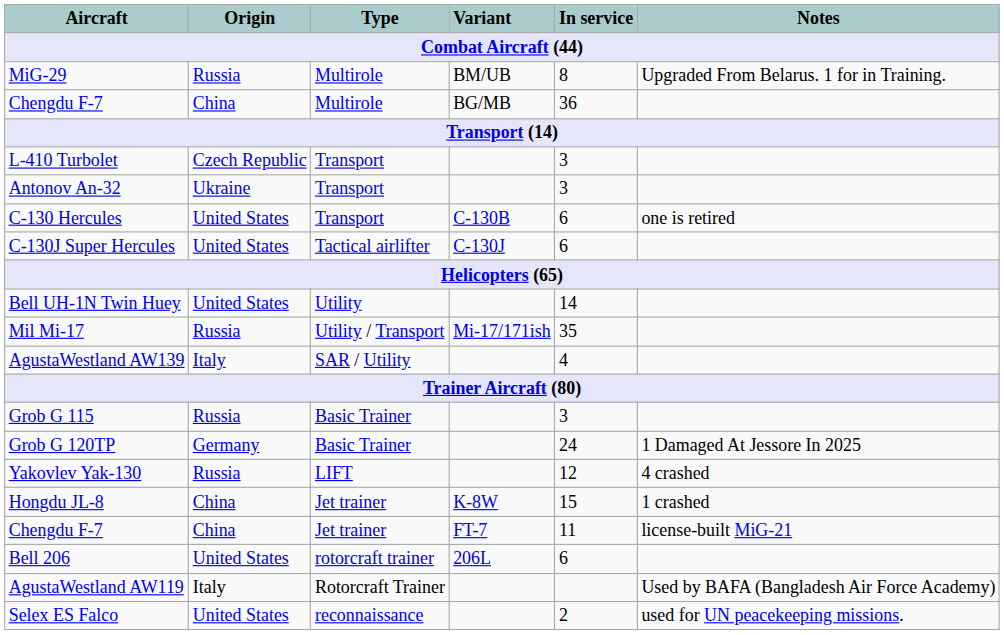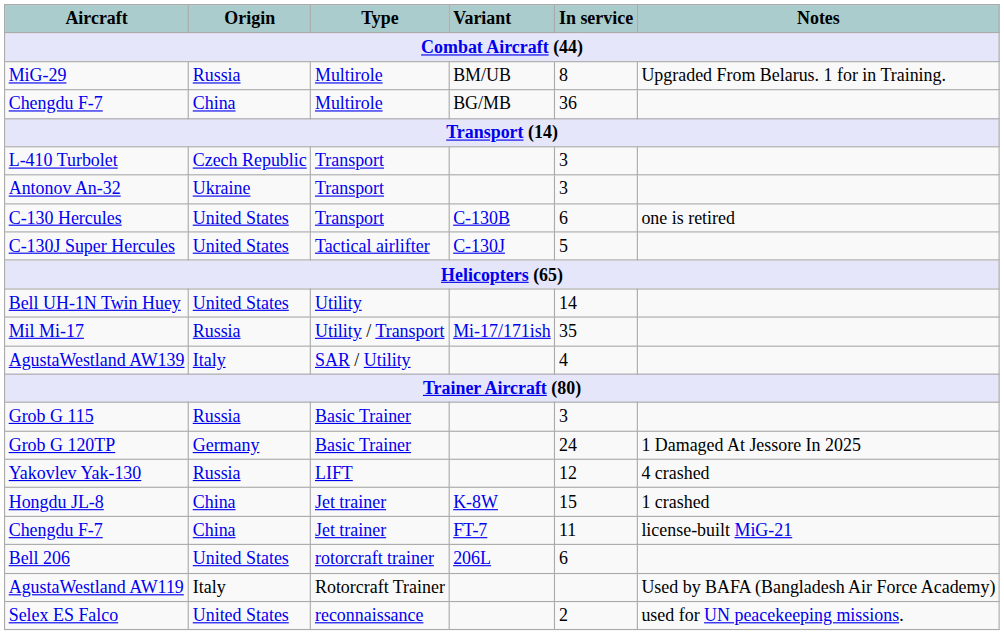(563, 246) 6 -> (563, 246) 5
